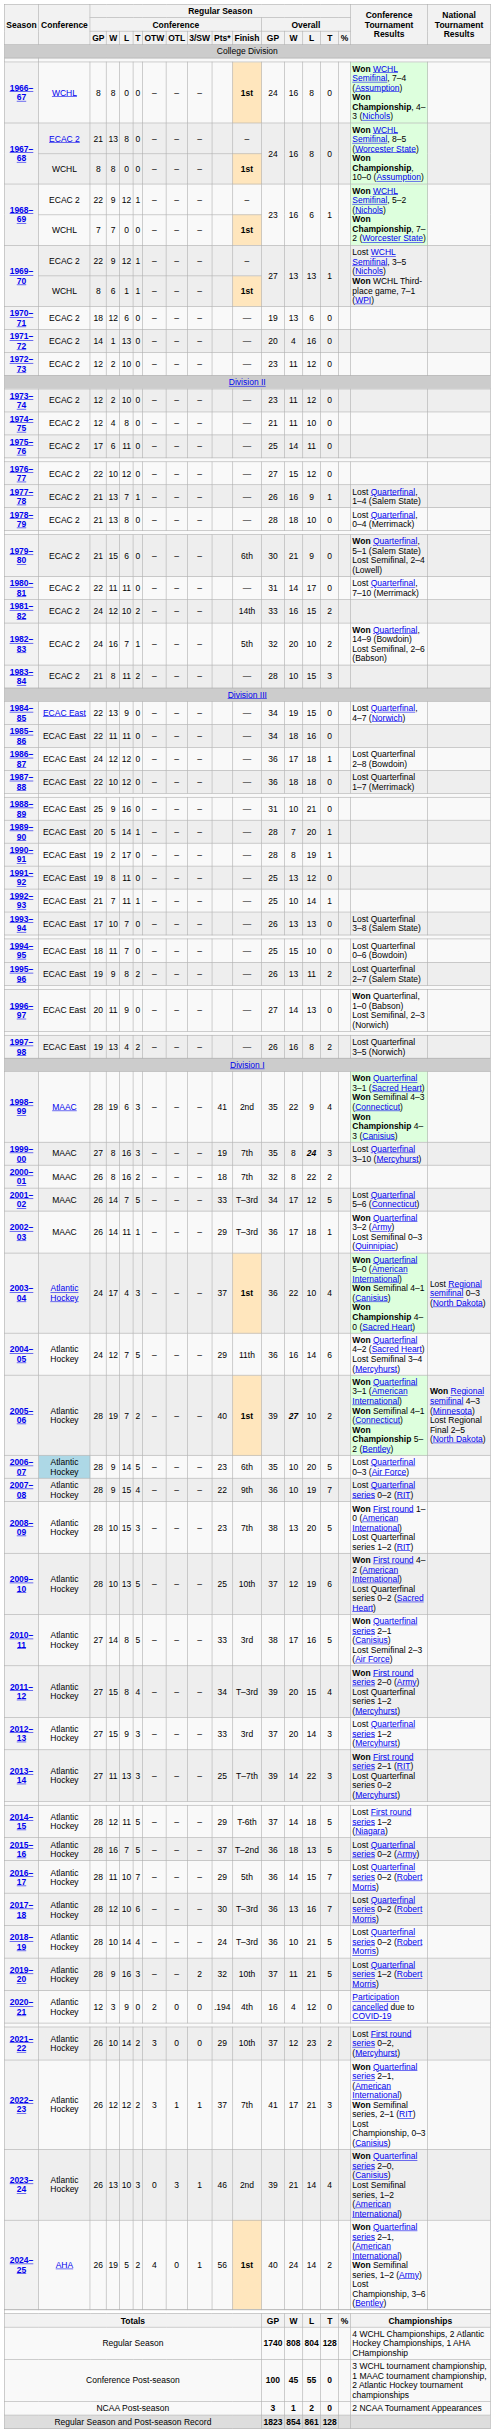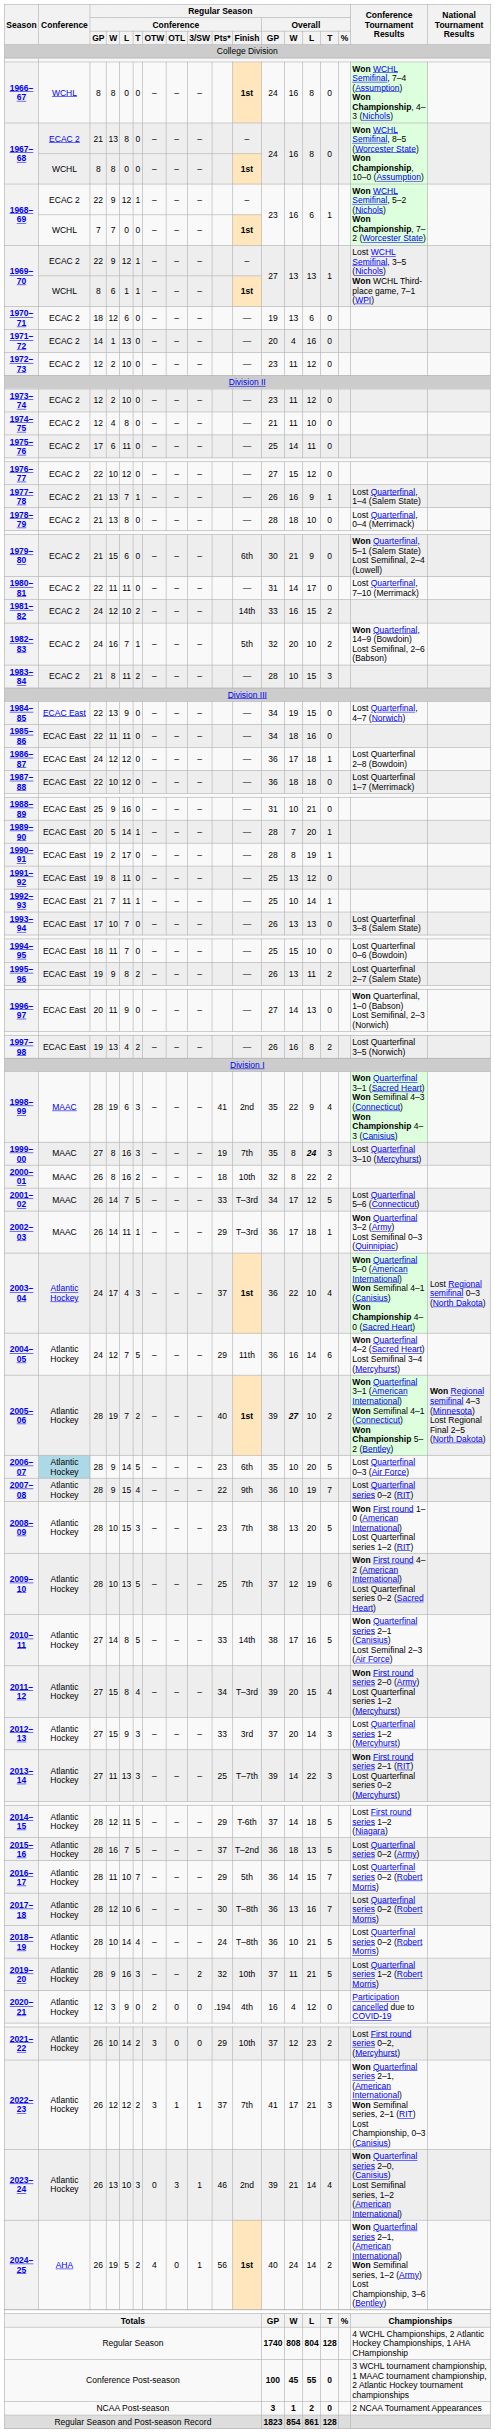(247, 1177) 7th -> (247, 1177) 10th
(247, 1584) 10th -> (247, 1584) 7th
(247, 1640) 3rd -> (247, 1640) 14th
(247, 1910) T–3rd -> (247, 1910) T–8th
(247, 1942) T–3rd -> (247, 1942) T–8th
